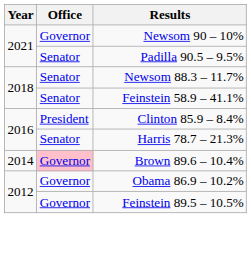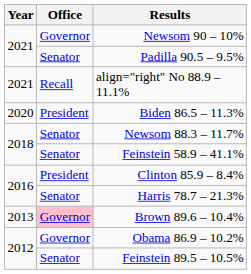+ row: (158, 84)
+ row: (192, 112)
(21, 160) 2014 -> (21, 216) 2013
(65, 202) Governor -> (60, 258) Senator
